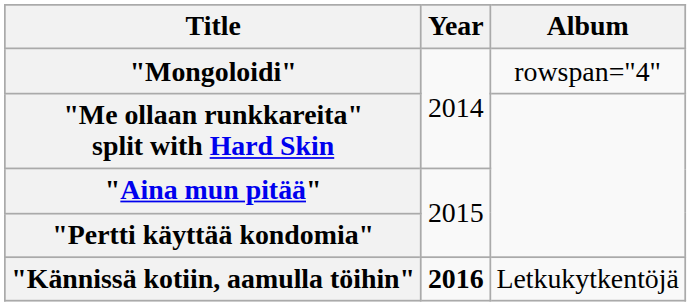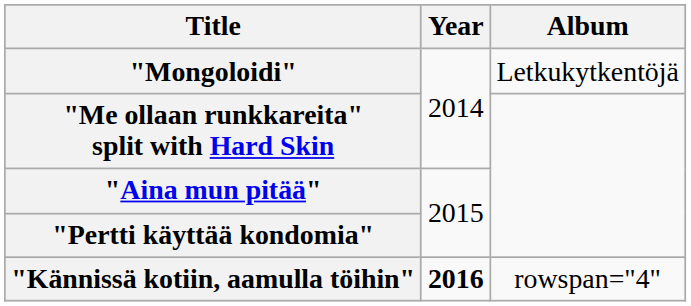(588, 70) rowspan="4" -> (588, 70) Letkukytkentöjä
(588, 278) Letkukytkentöjä -> (588, 278) rowspan="4"
